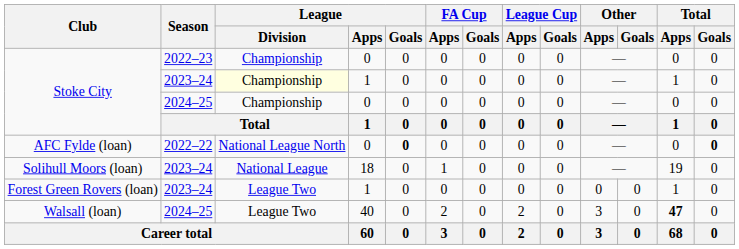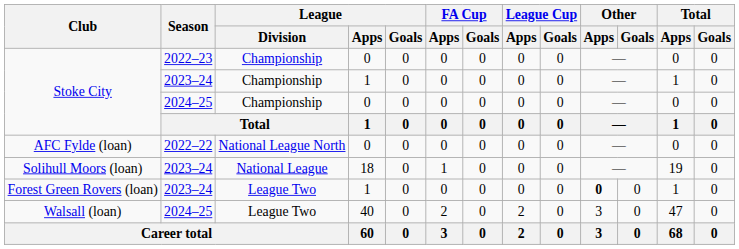(282, 80) lightyellow background -> (282, 80) no background
(406, 146) bold -> (406, 146) normal
(714, 146) bold -> (714, 146) normal
(599, 189) normal -> (599, 189) bold
(676, 211) bold -> (676, 211) normal
